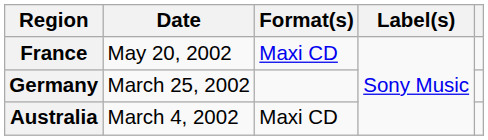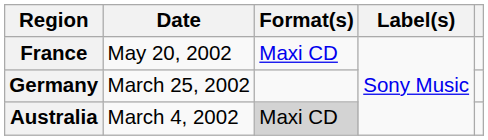(299, 118) no background -> (299, 118) lightgrey background
